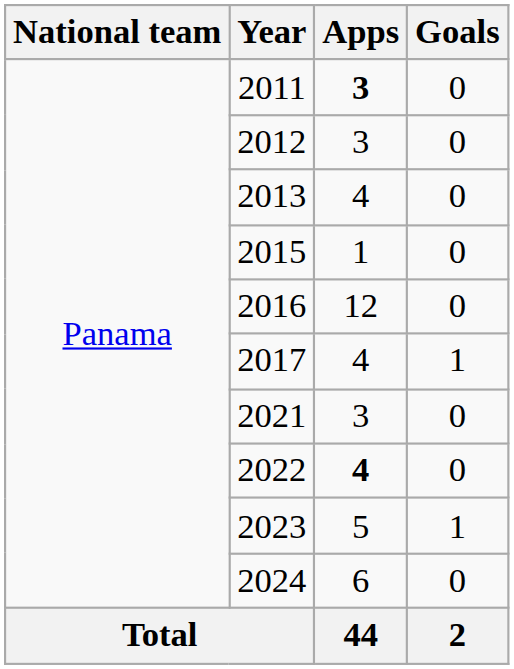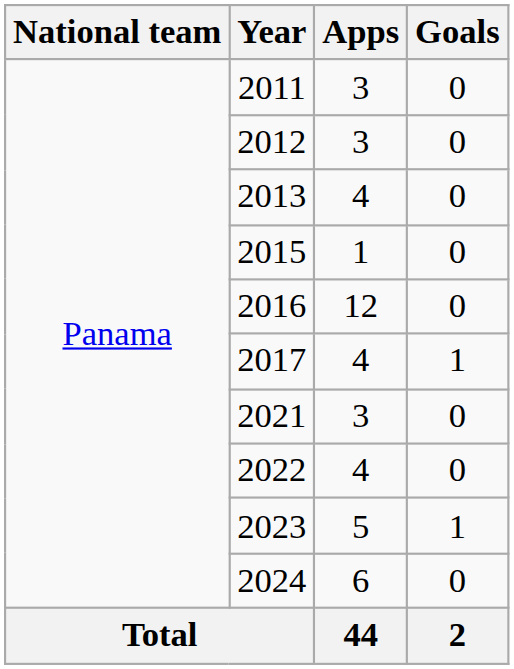(361, 86) bold -> (361, 86) normal
(361, 470) bold -> (361, 470) normal
